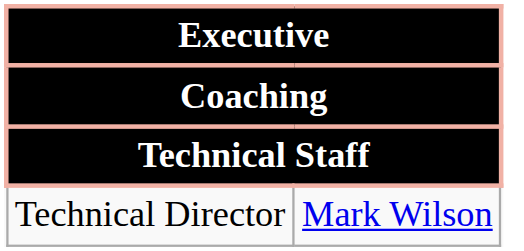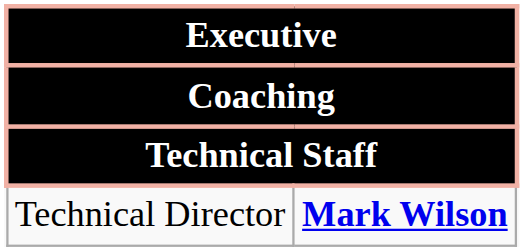(397, 215) normal -> (405, 215) bold
